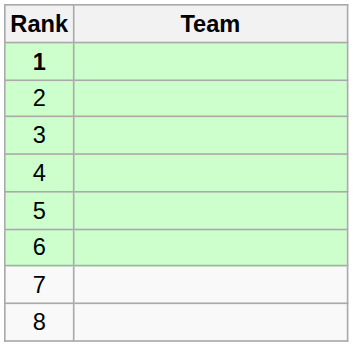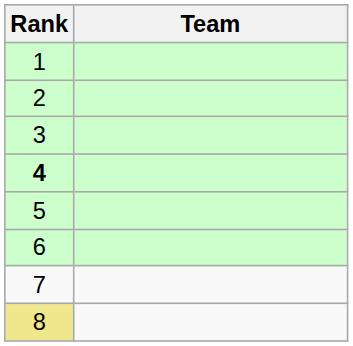(39, 61) bold -> (39, 61) normal
(39, 173) normal -> (39, 173) bold
(39, 322) no background -> (39, 322) khaki background
